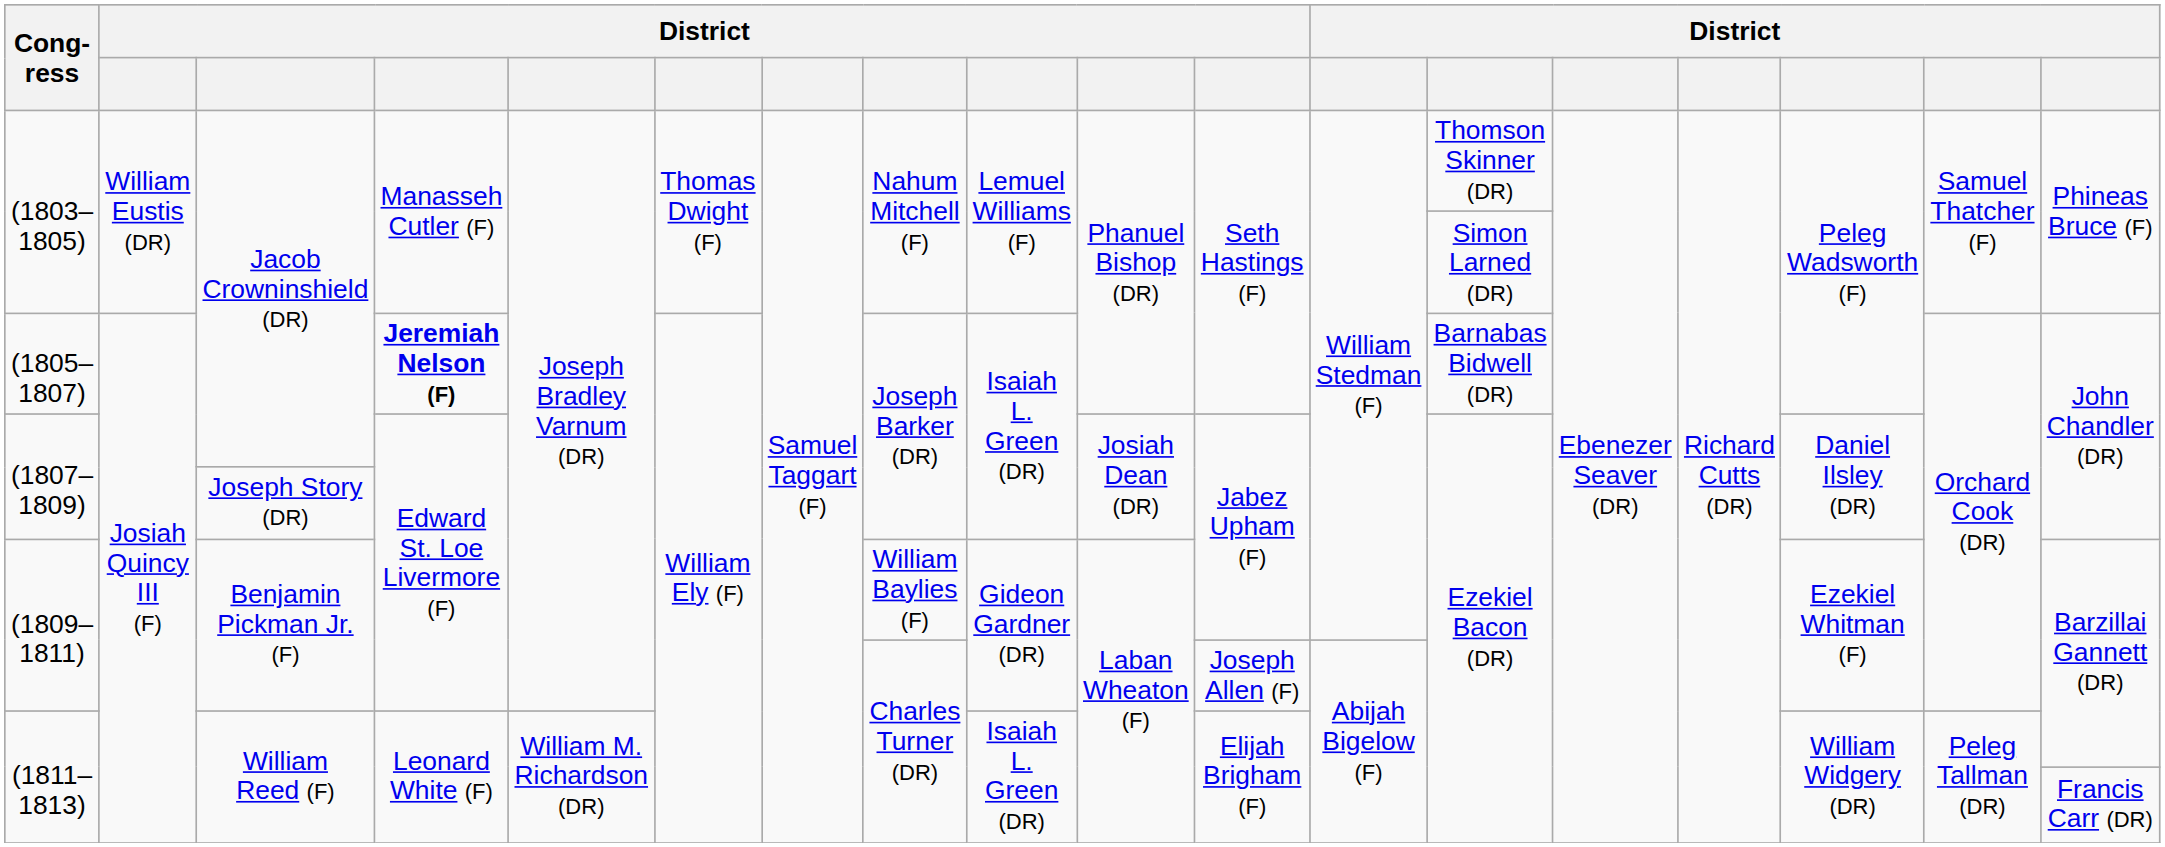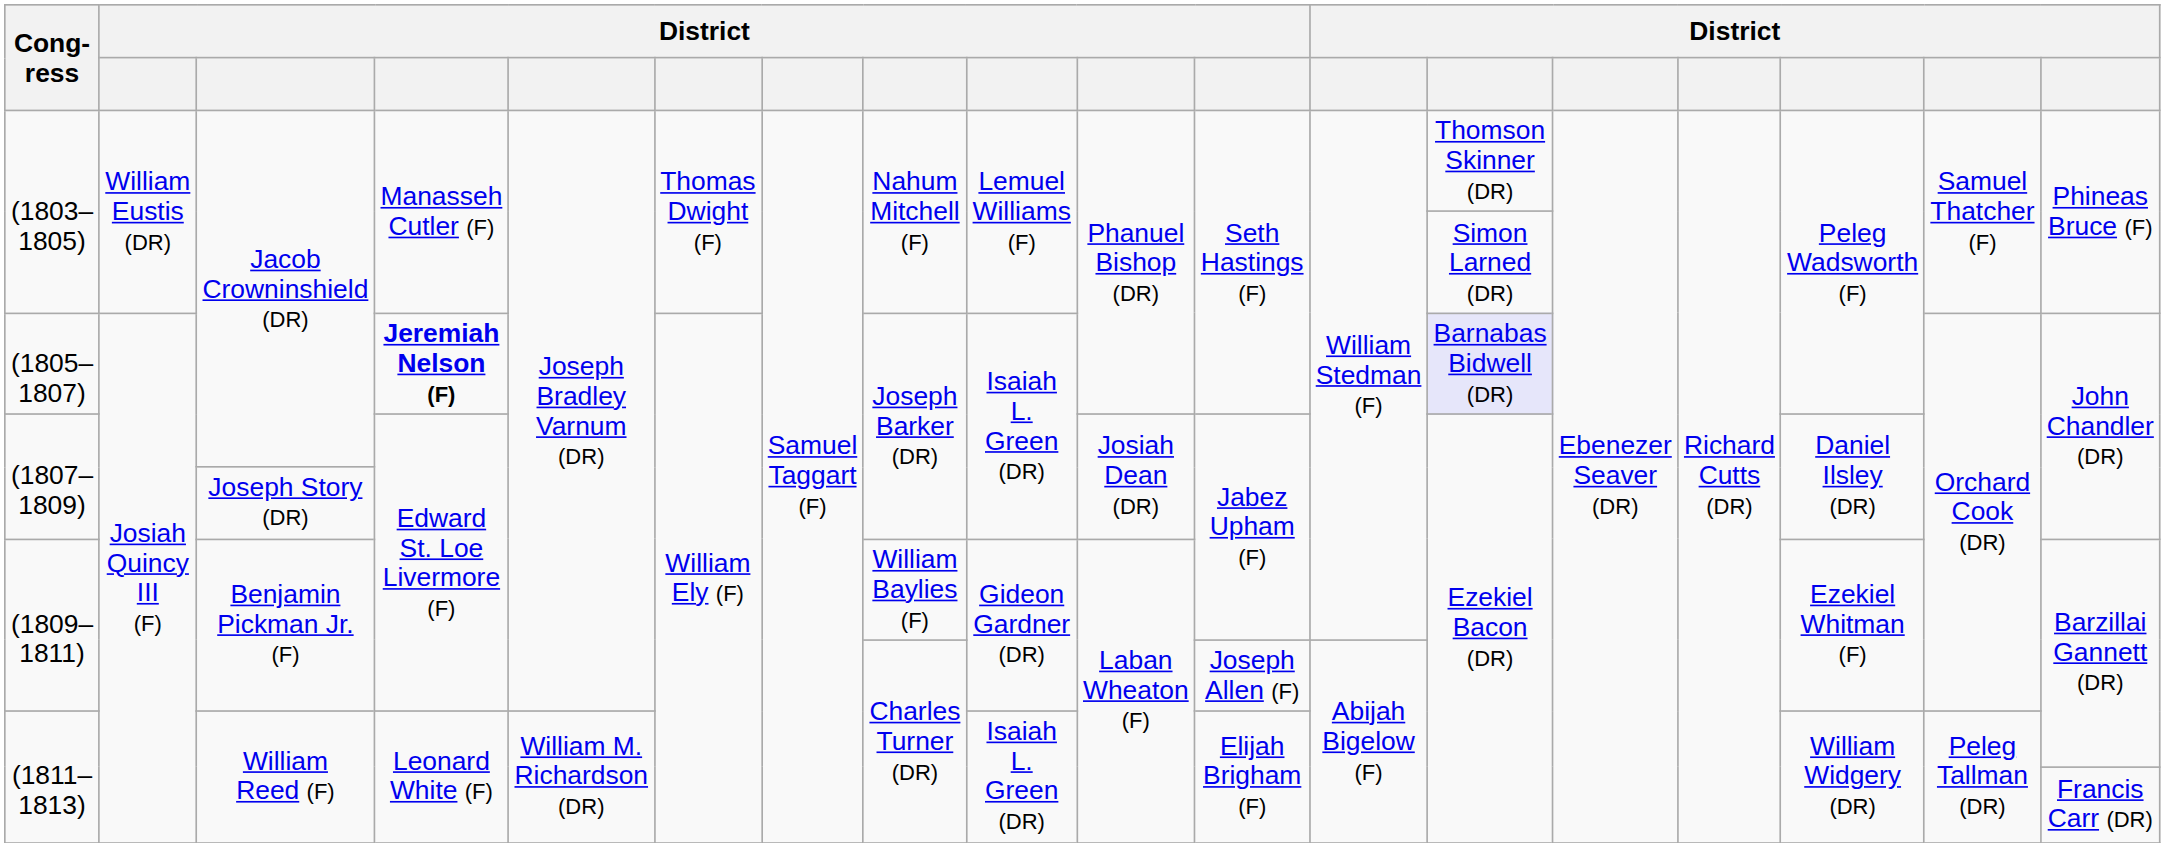(1490, 363) no background -> (1490, 363) lavender background
